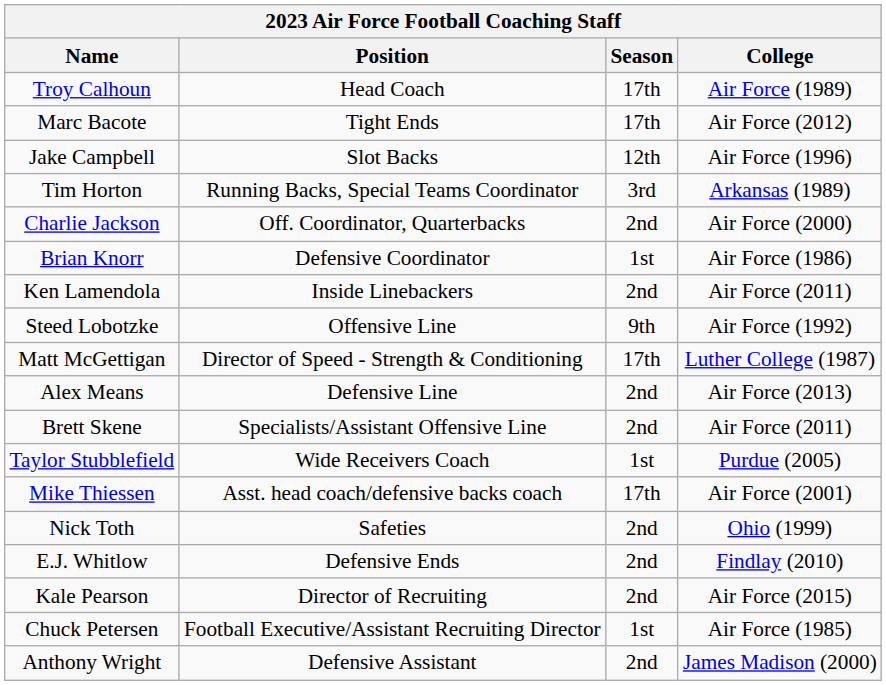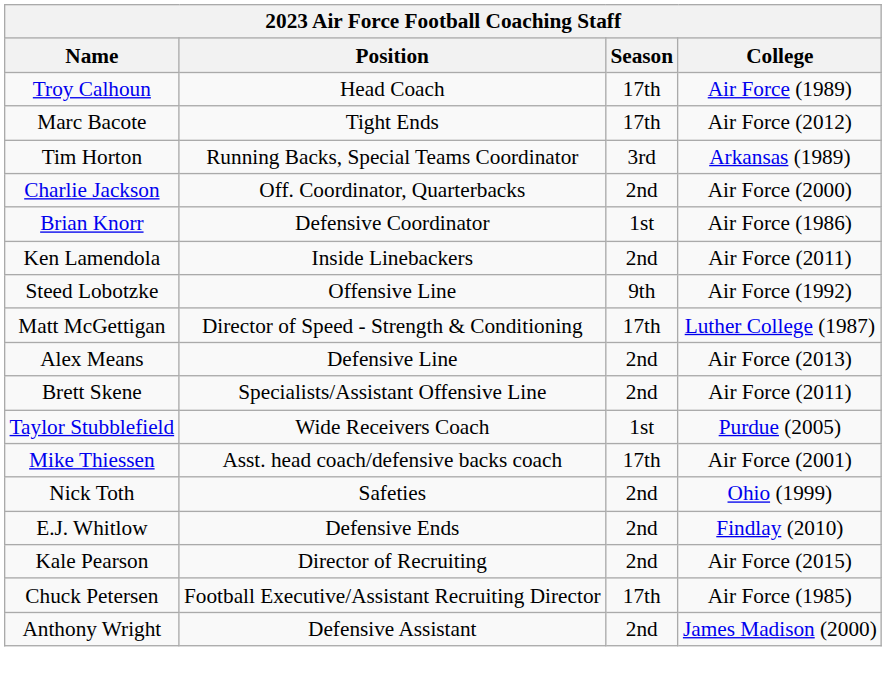- row: (92, 156)
(642, 628) 1st -> (642, 595) 17th
